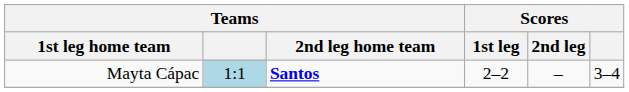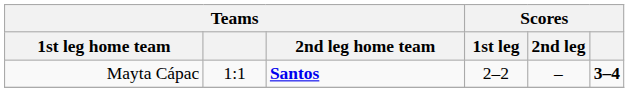(235, 73) lightblue background -> (235, 73) no background
(607, 73) normal -> (607, 73) bold
